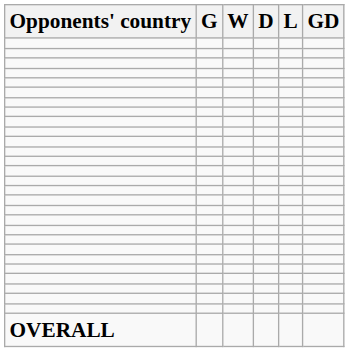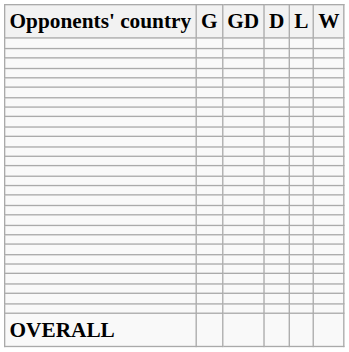columns swapped: (238, 21) <-> (323, 21)
